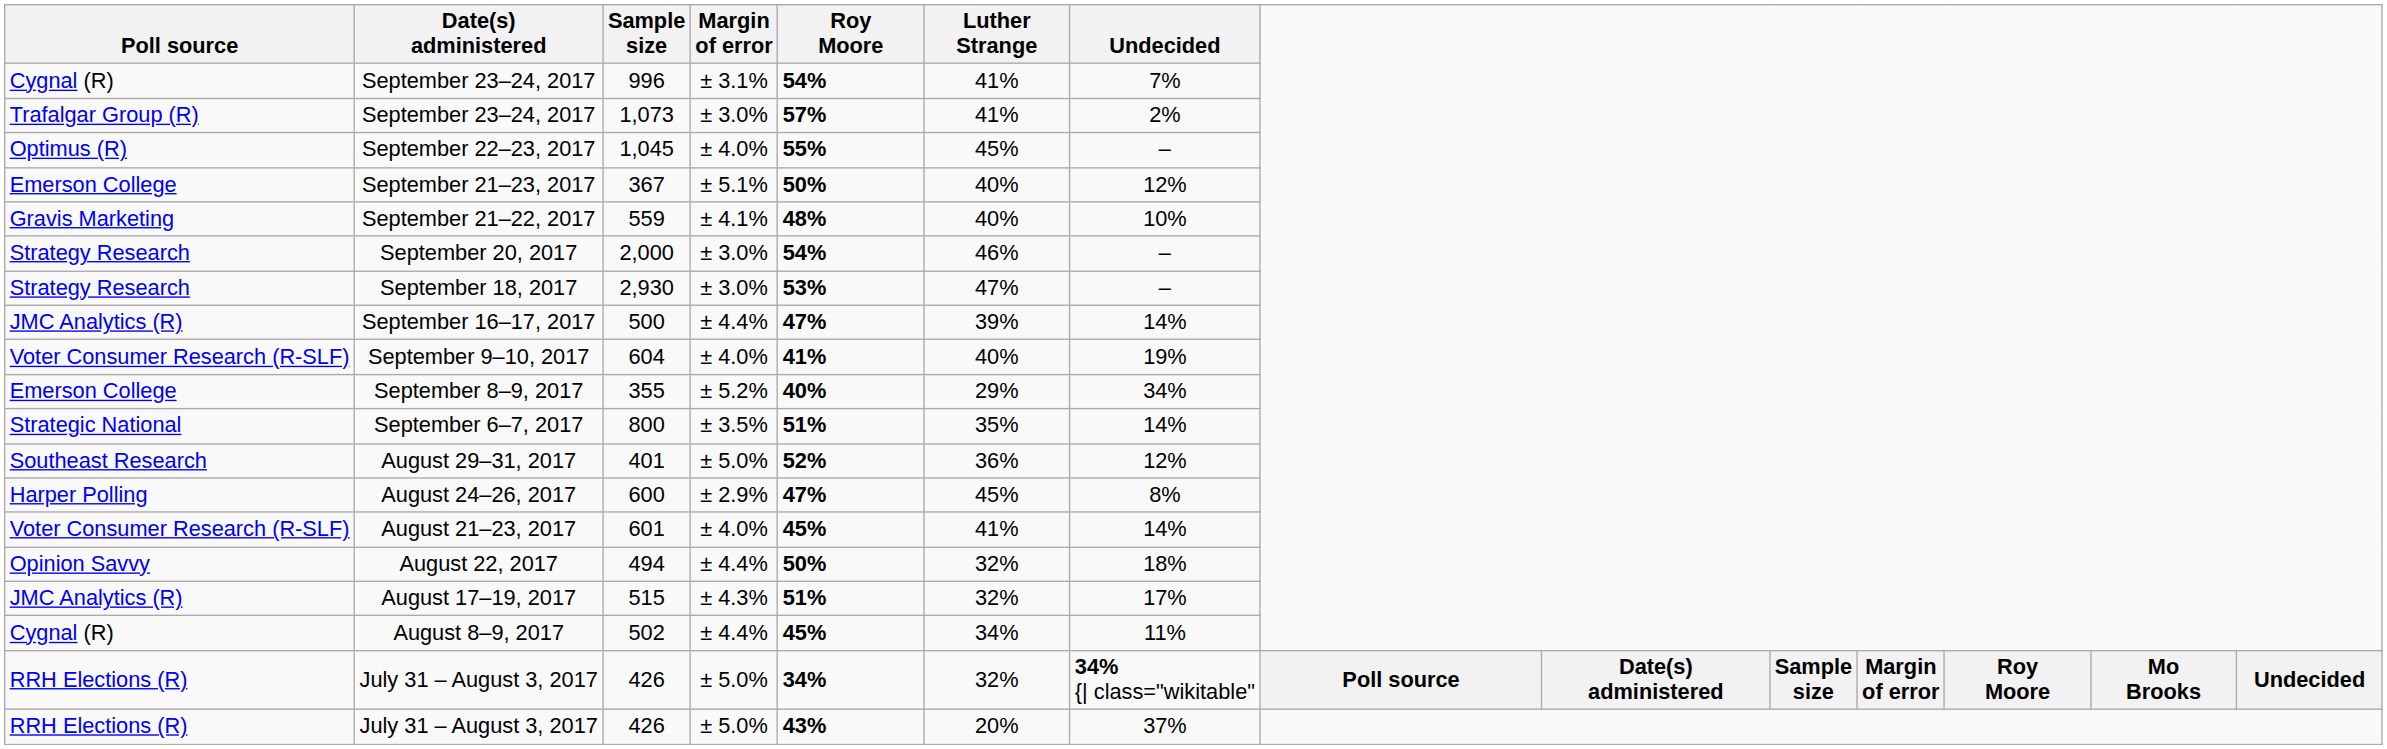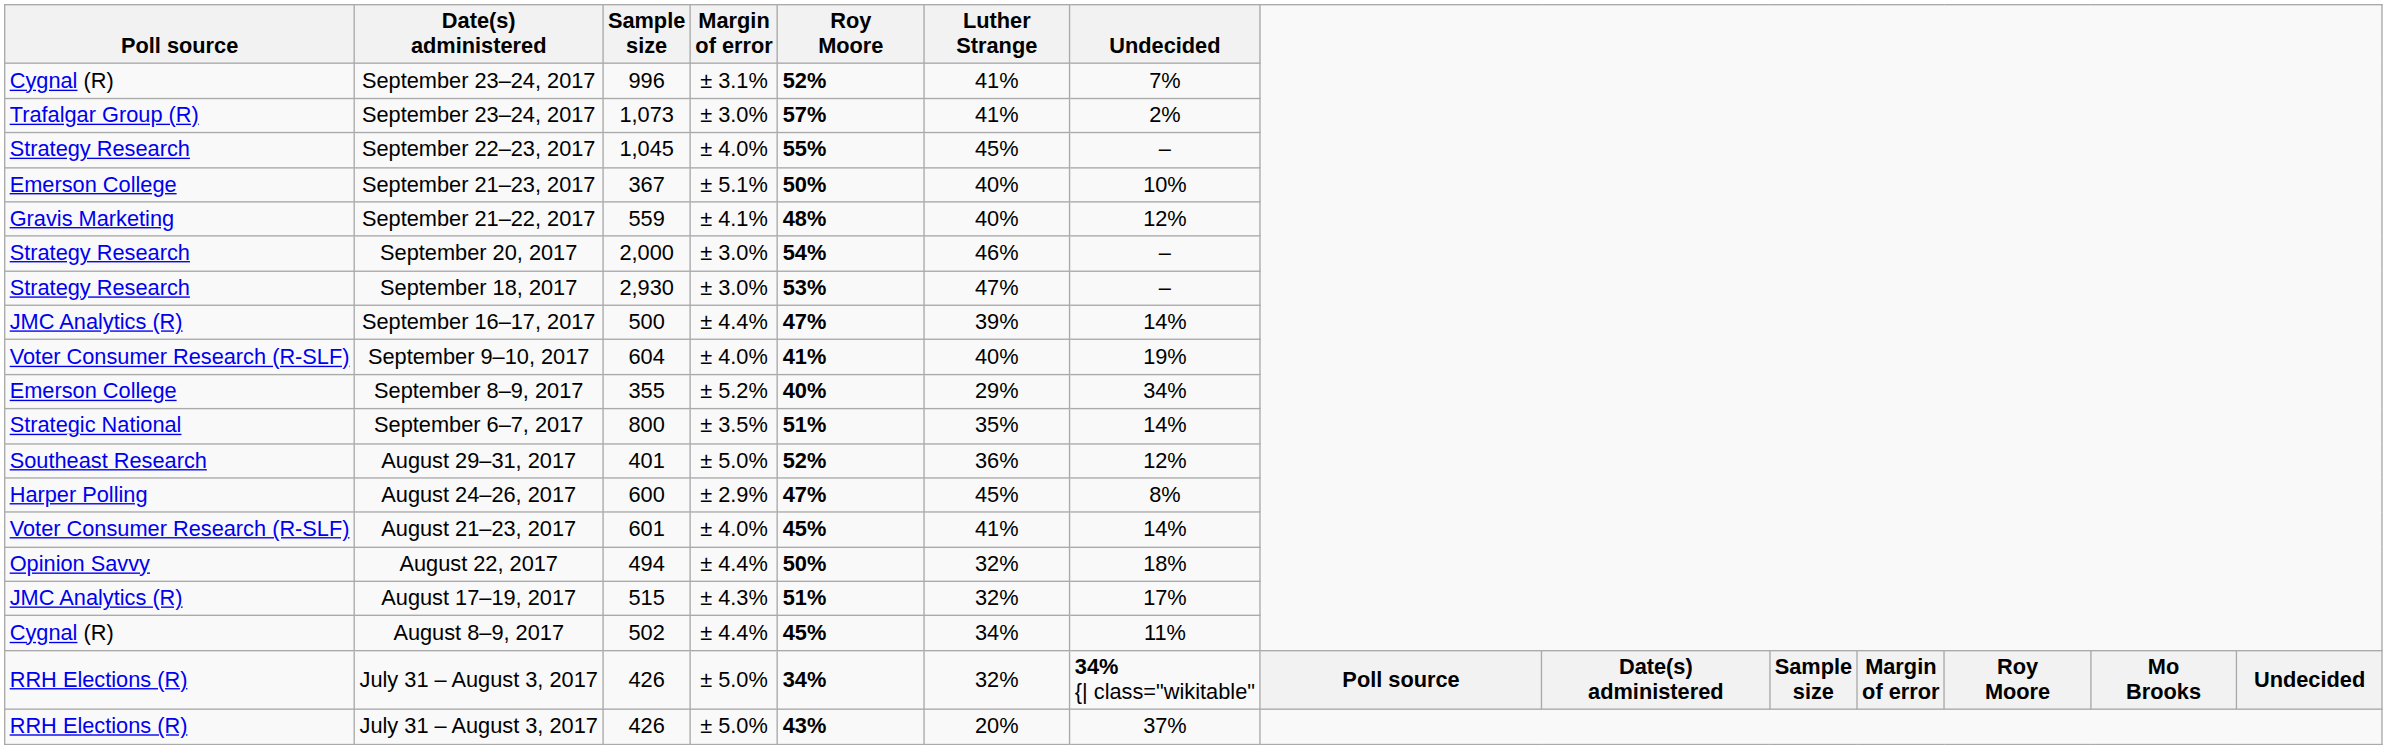(805, 80) 54% -> (805, 80) 52%
(68, 149) Optimus (R) -> (100, 149) Strategy Research
(1165, 184) 12% -> (1165, 184) 10%
(1165, 218) 10% -> (1165, 218) 12%
